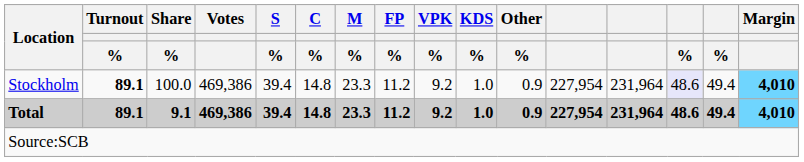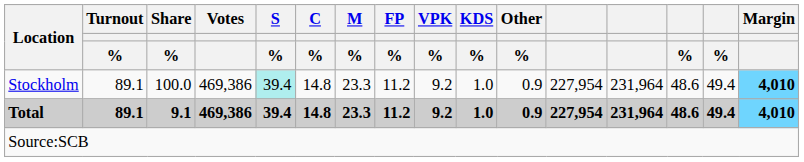(129, 84) bold -> (129, 84) normal
(277, 84) no background -> (277, 84) paleturquoise background
(685, 84) lavender background -> (685, 84) no background
